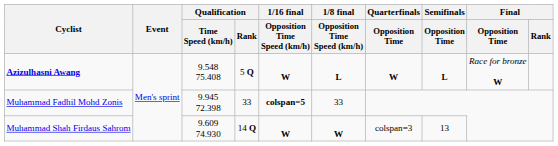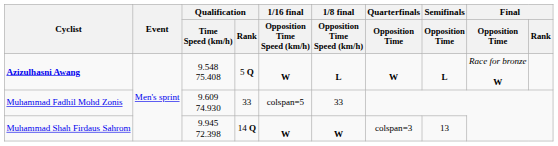(208, 103) 9.945 72.398 -> (208, 103) 9.609 74.930
(285, 103) bold -> (285, 103) normal
(208, 129) 9.609 74.930 -> (208, 129) 9.945 72.398
